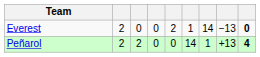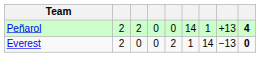rows swapped: (24, 44) <-> (24, 28)
